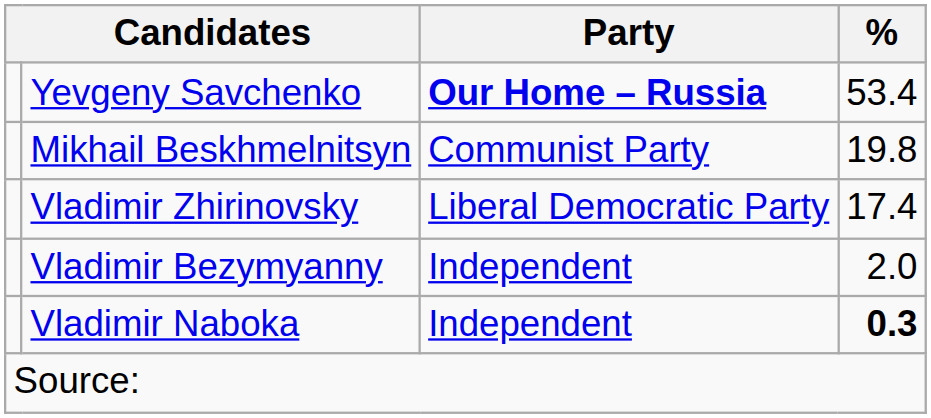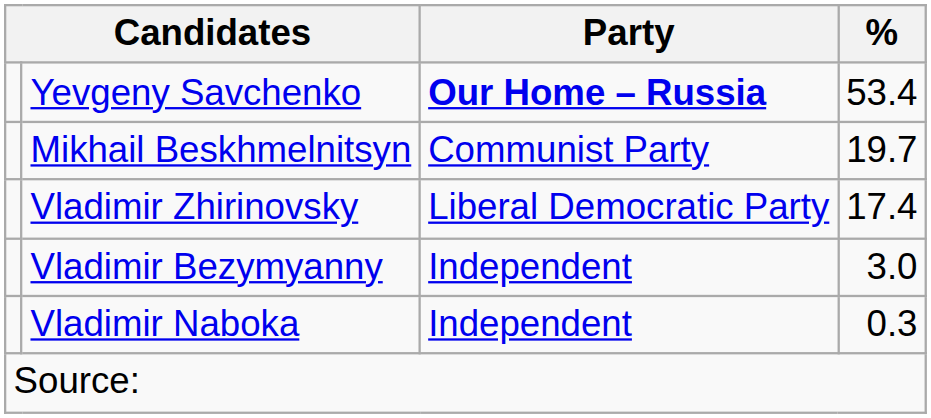(882, 149) 19.8 -> (882, 149) 19.7
(892, 265) 2.0 -> (892, 265) 3.0
(892, 324) bold -> (892, 324) normal
